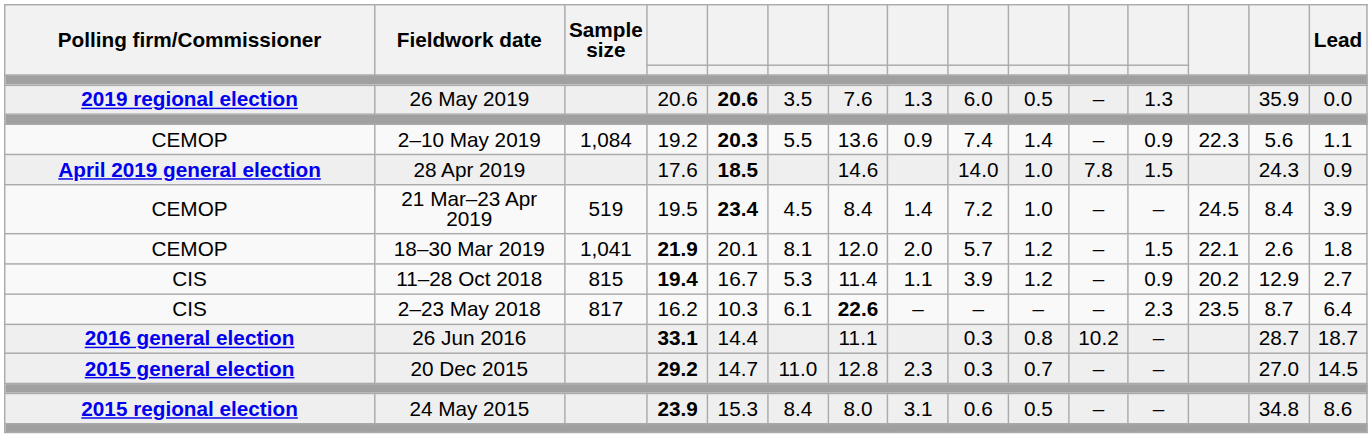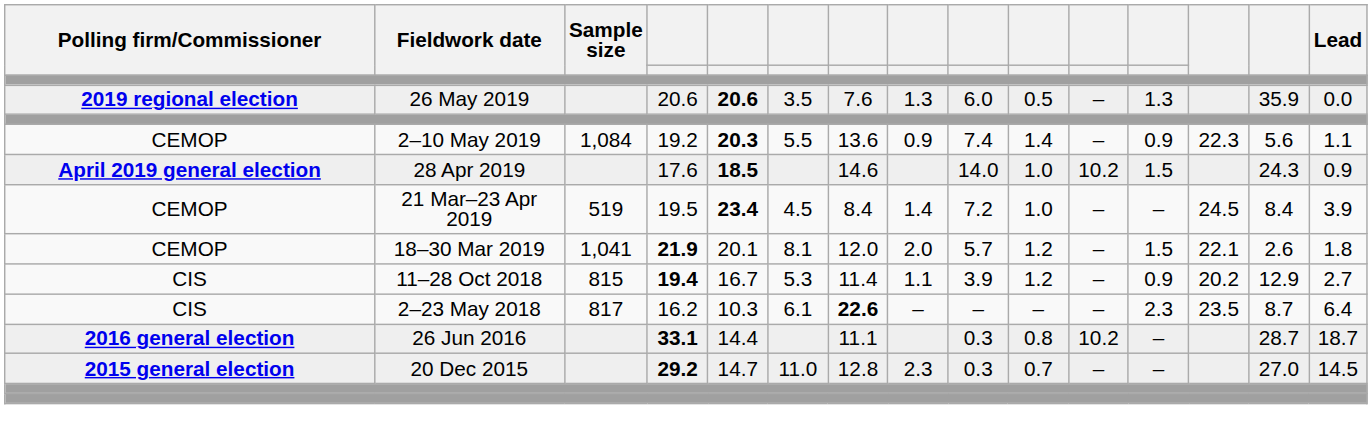(1099, 169) 7.8 -> (1099, 169) 10.2
- row: (469, 408)
